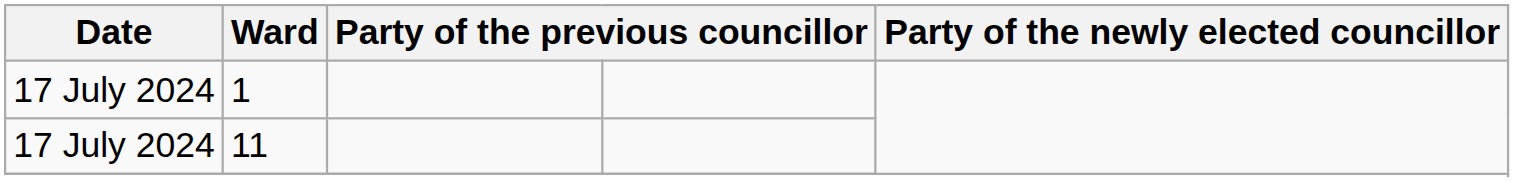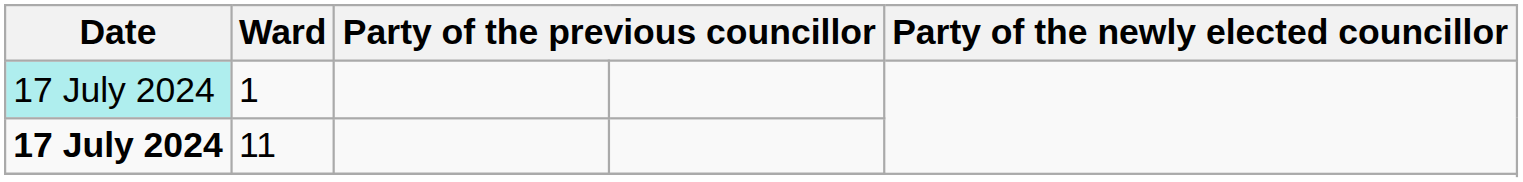(114, 88) no background -> (114, 88) paleturquoise background
(114, 145) normal -> (118, 145) bold
